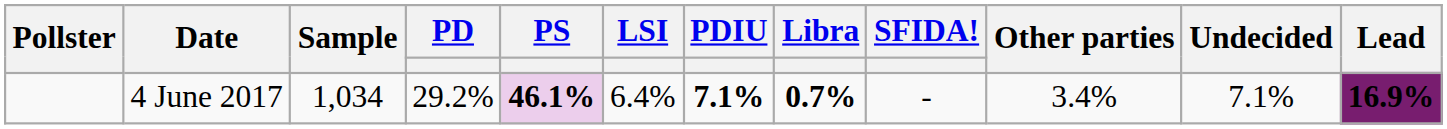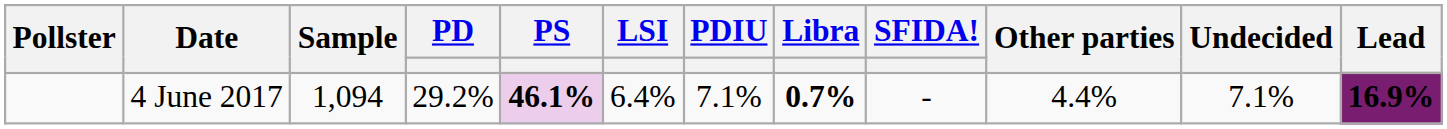(348, 97) 1,034 -> (348, 97) 1,094
(729, 97) bold -> (729, 97) normal
(1084, 97) 3.4% -> (1084, 97) 4.4%
